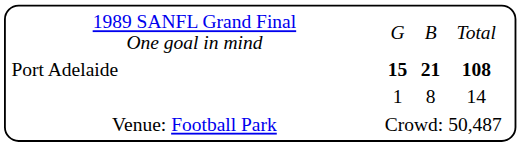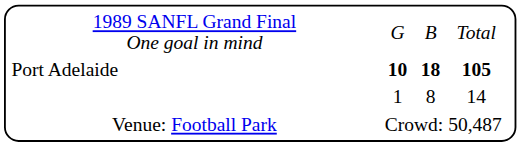(398, 70) 15 -> (398, 70) 10
(431, 70) 21 -> (431, 70) 18
(476, 70) 108 -> (476, 70) 105
